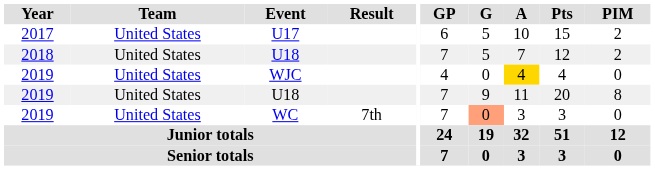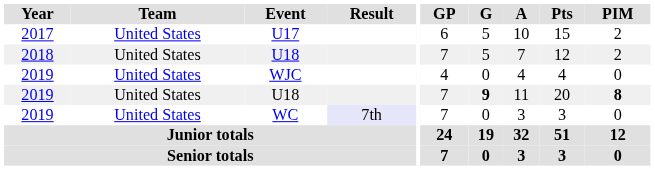(521, 74) gold background -> (521, 74) no background
(486, 94) normal -> (486, 94) bold
(618, 94) normal -> (618, 94) bold
(372, 115) no background -> (372, 115) lavender background
(486, 115) lightsalmon background -> (486, 115) no background
